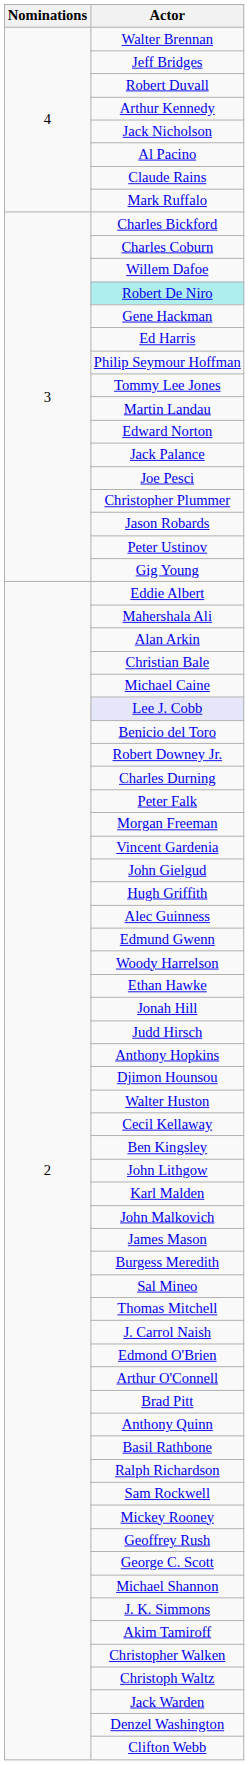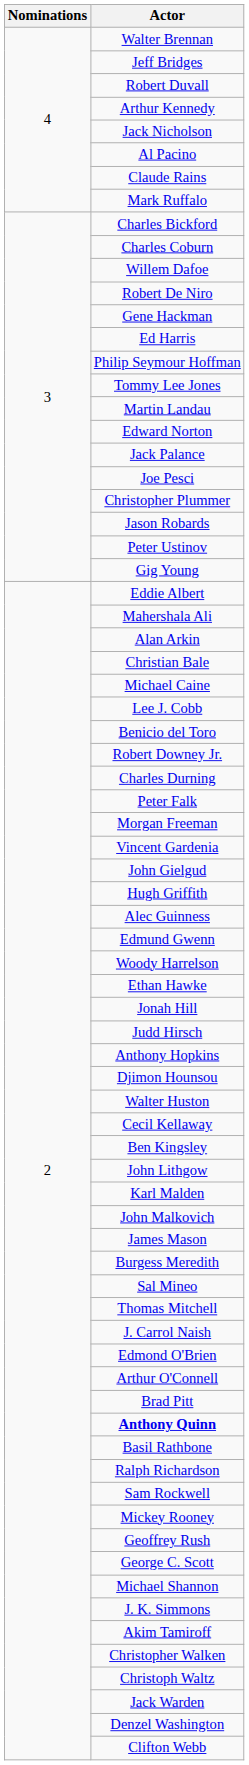(167, 293) paleturquoise background -> (167, 293) no background
(167, 708) lavender background -> (167, 708) no background
(167, 1424) normal -> (167, 1424) bold
